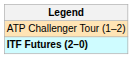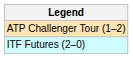(47, 44) bold -> (46, 44) normal
